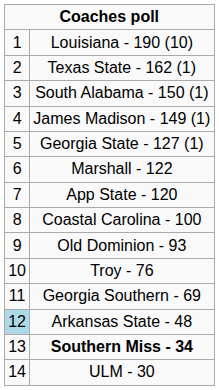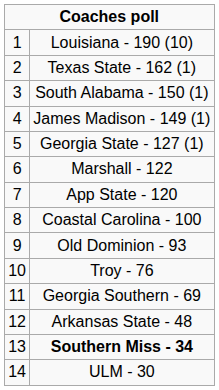(17, 321) lightblue background -> (17, 321) no background
